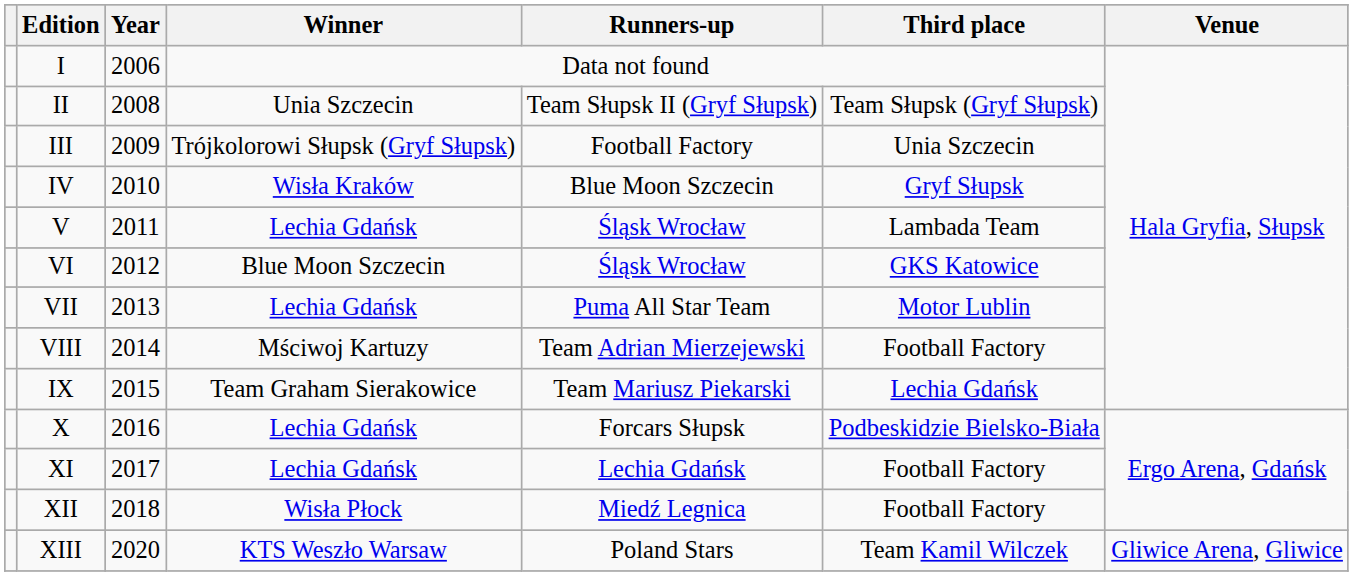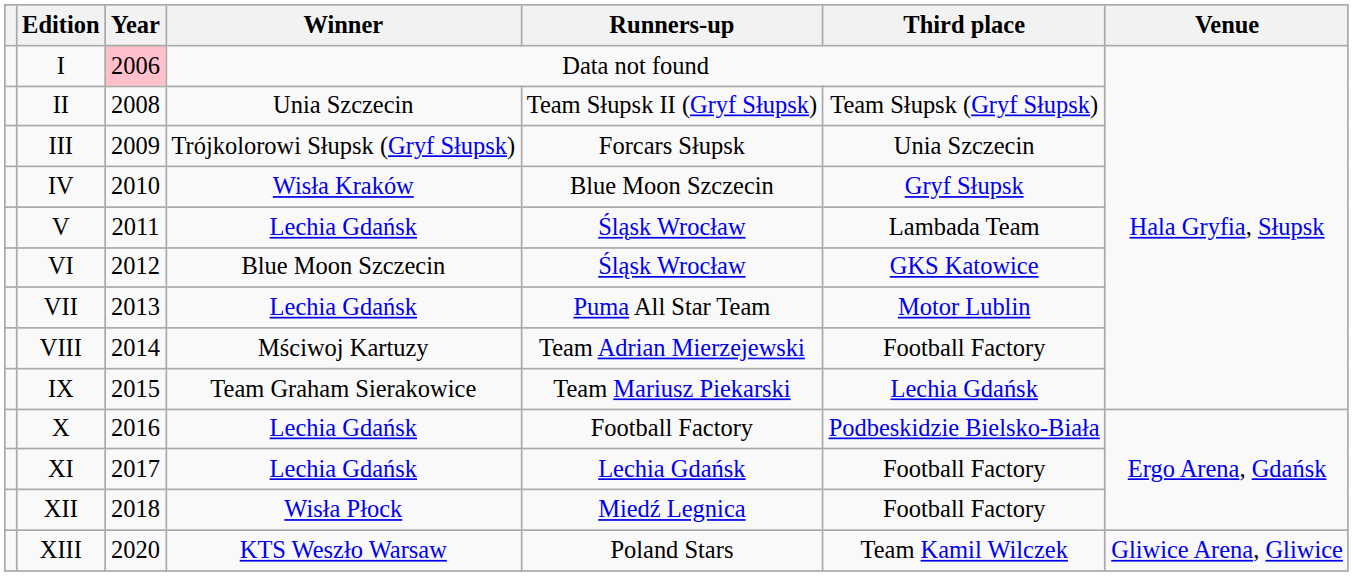(136, 65) no background -> (136, 65) pink background
(672, 146) Football Factory -> (672, 146) Forcars Słupsk
(672, 428) Forcars Słupsk -> (672, 428) Football Factory
